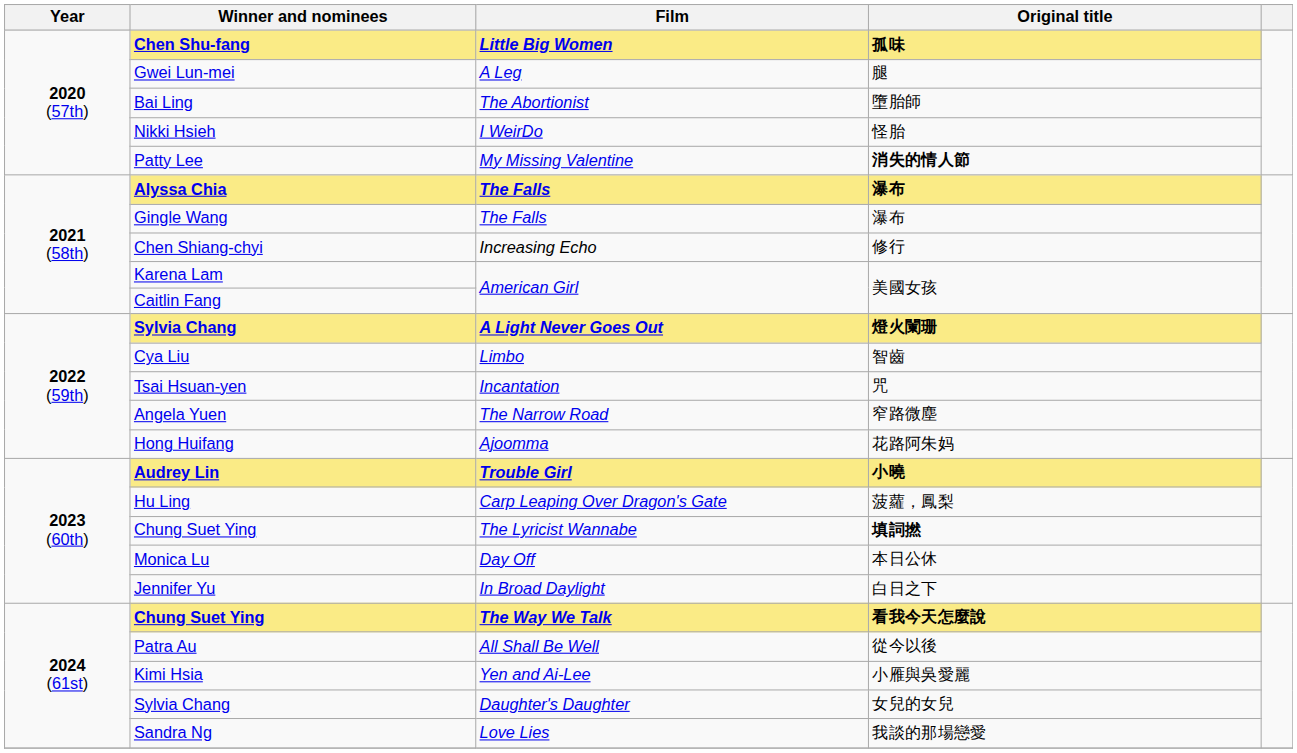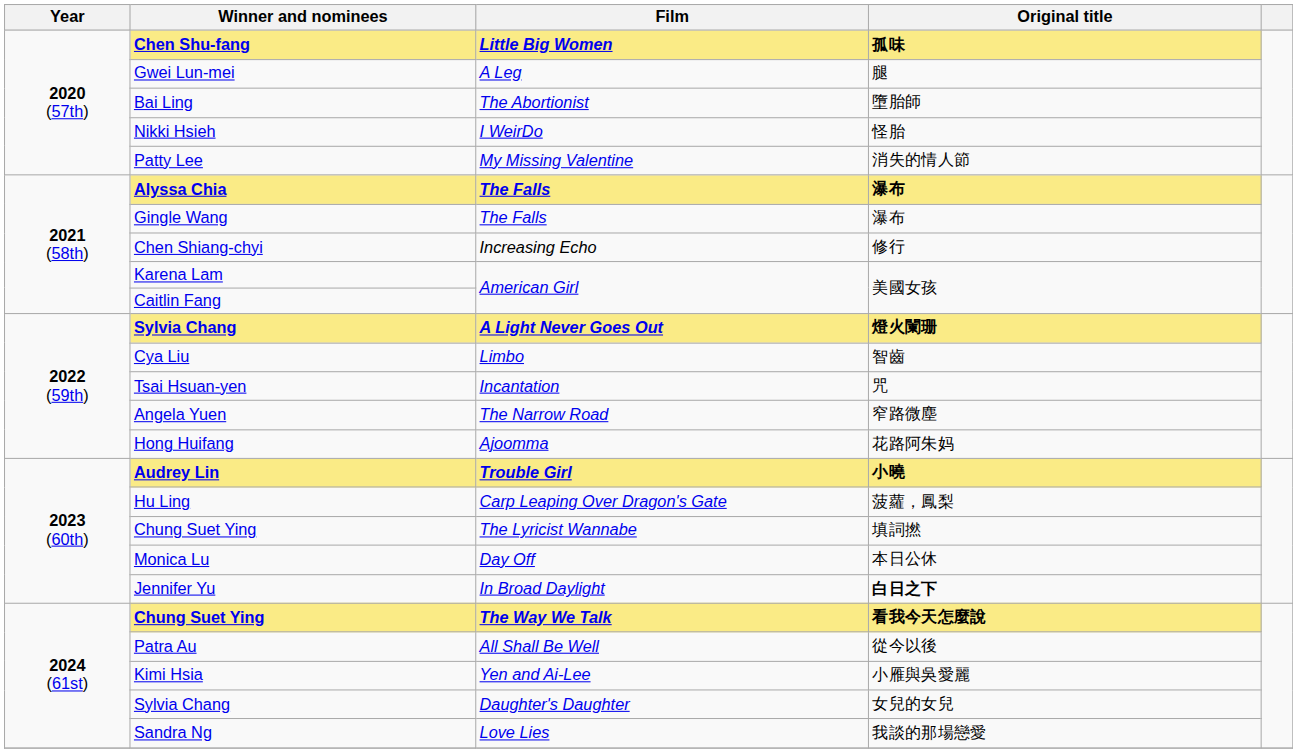(921, 160) bold -> (921, 160) normal
(897, 530) bold -> (897, 530) normal
(905, 588) normal -> (905, 588) bold
